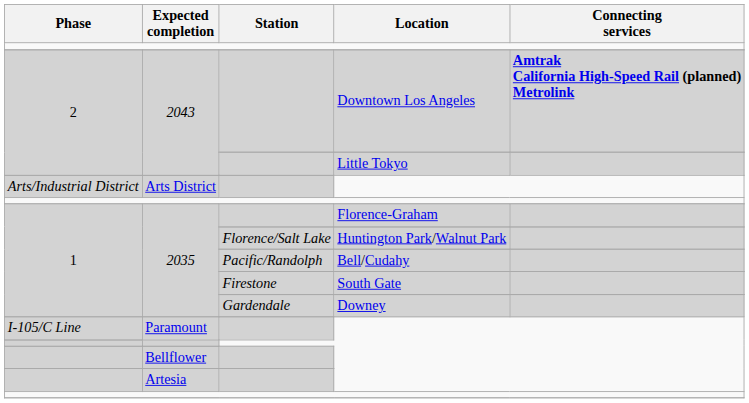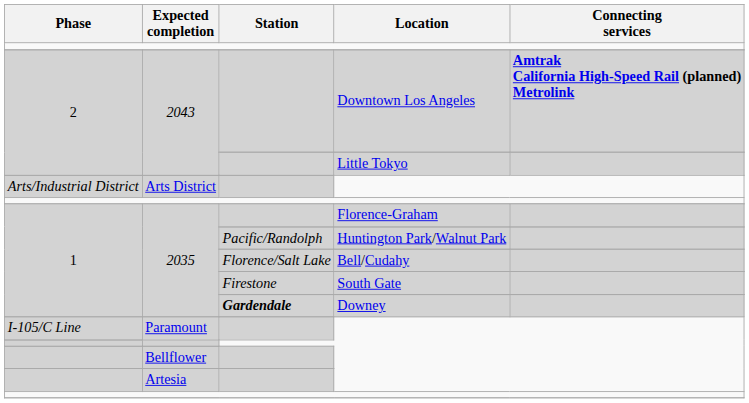(277, 237) Florence/Salt Lake -> (272, 237) Pacific/Randolph
(272, 260) Pacific/Randolph -> (277, 260) Florence/Salt Lake
(256, 305) normal -> (257, 305) bold
